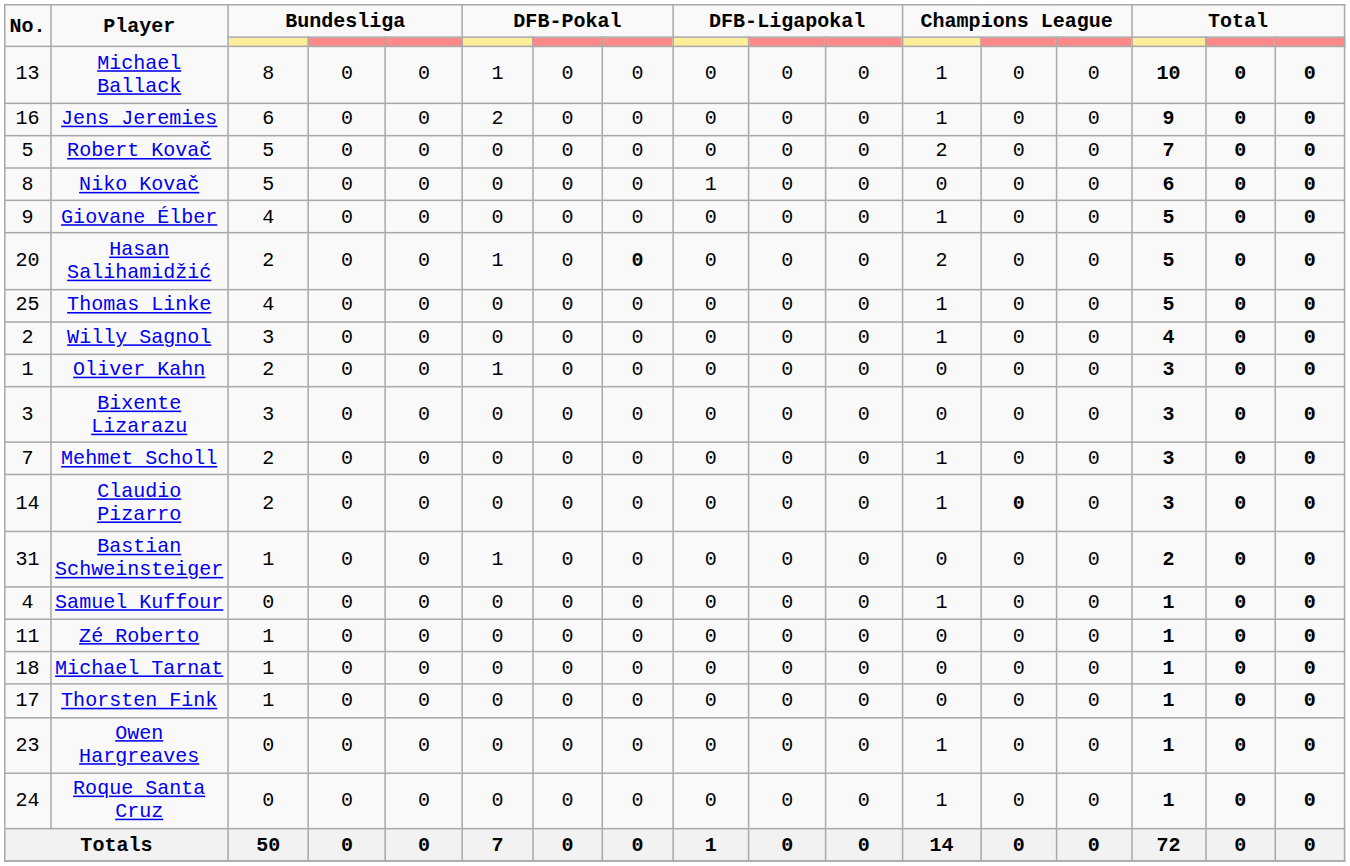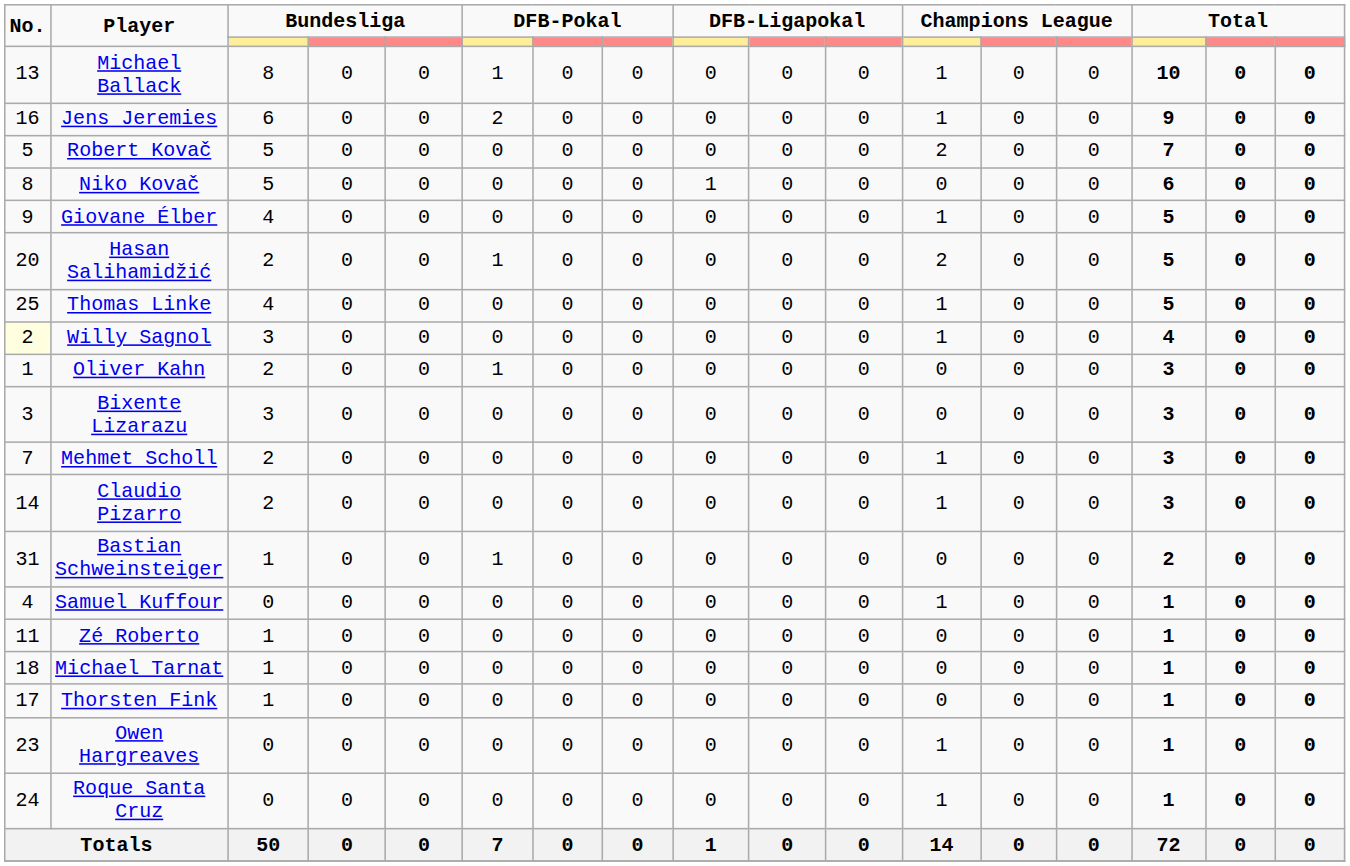(637, 261) bold -> (637, 261) normal
(28, 338) no background -> (28, 338) lightyellow background
(1019, 503) bold -> (1019, 503) normal
